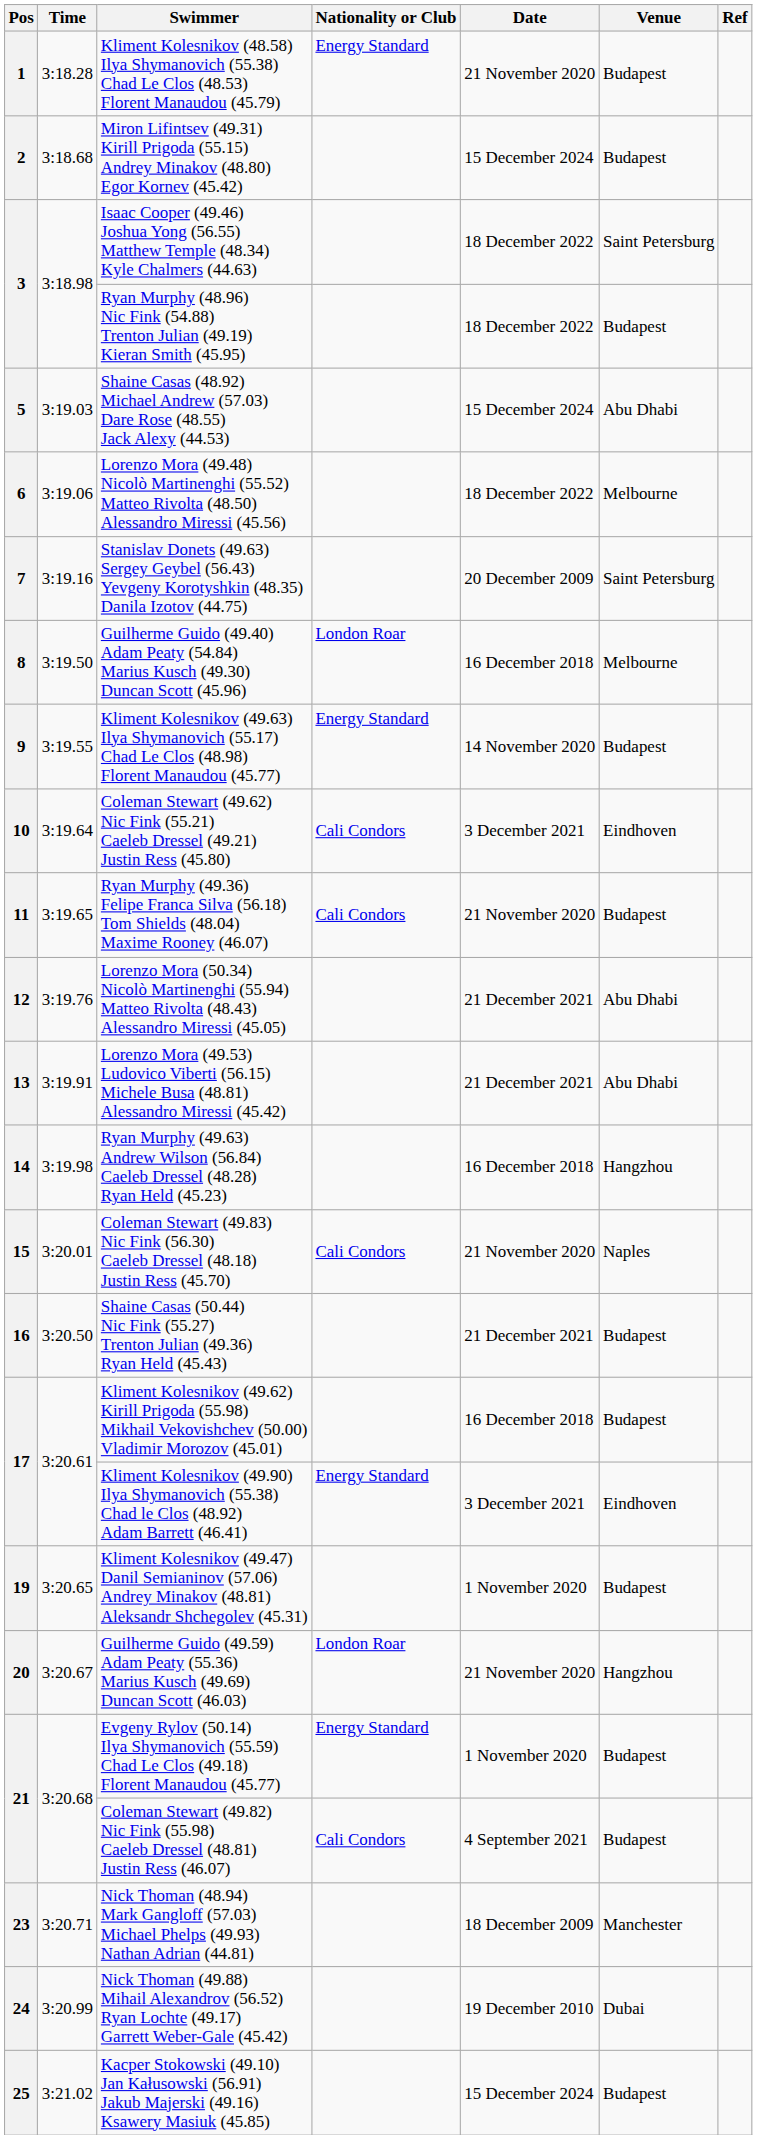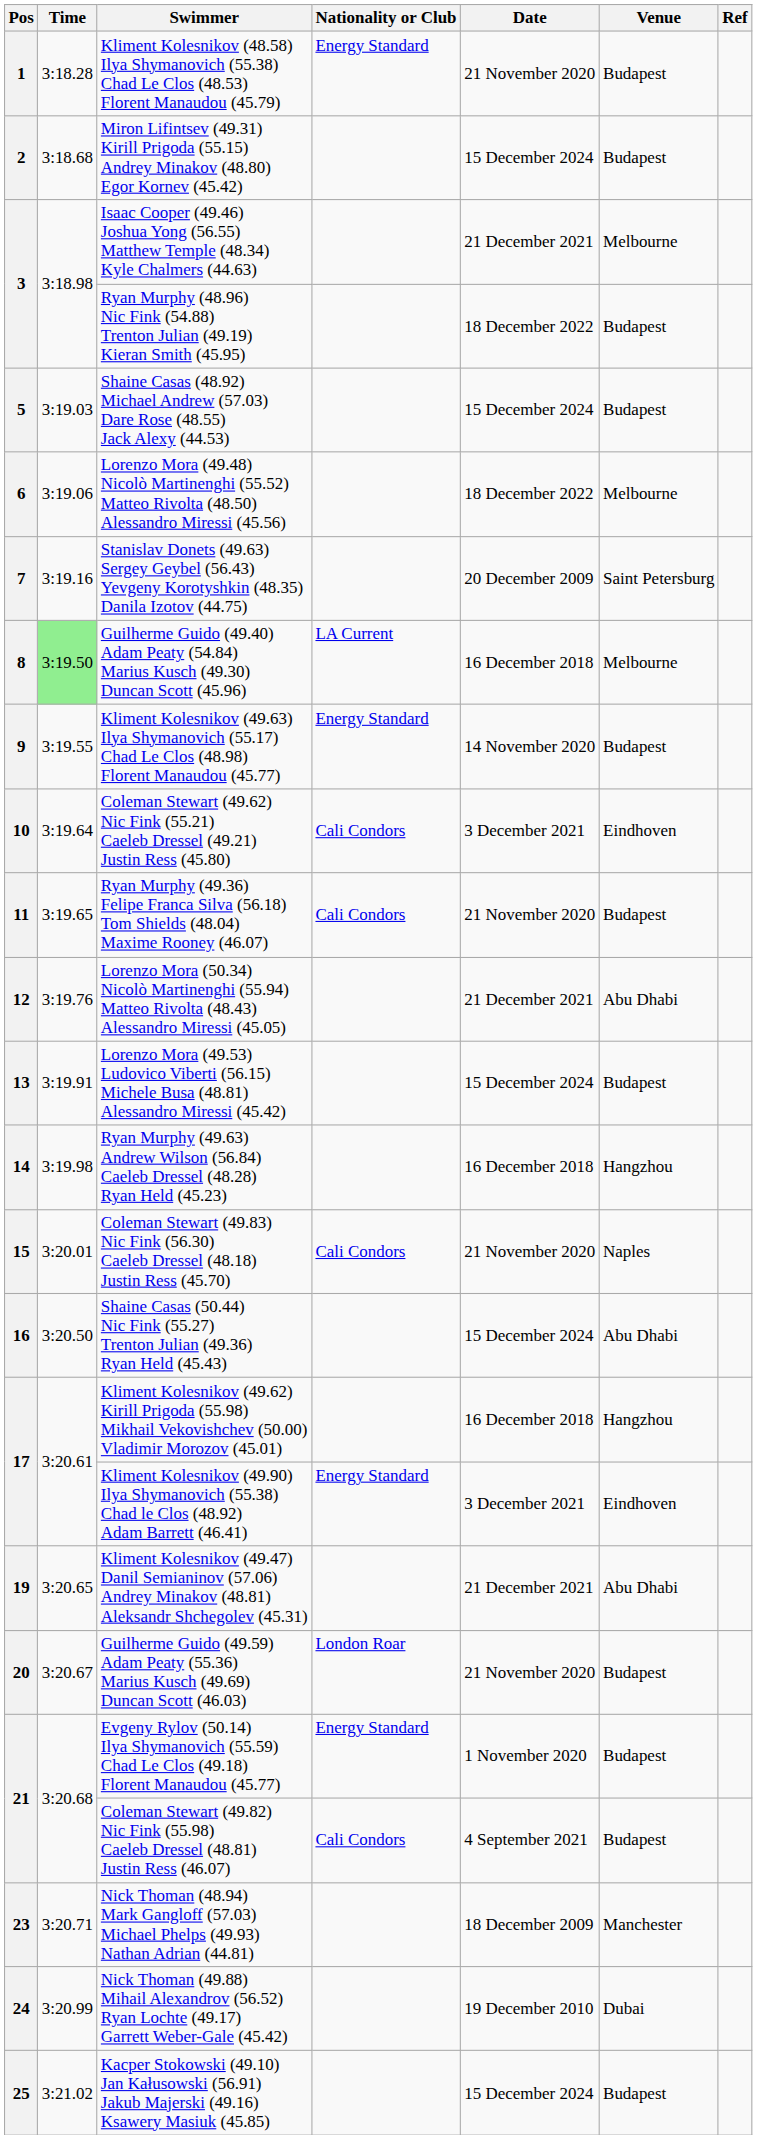(529, 241) 18 December 2022 -> (529, 241) 21 December 2021
(659, 241) Saint Petersburg -> (640, 241) Melbourne
(641, 410) Abu Dhabi -> (635, 410) Budapest
(67, 662) no background -> (67, 662) lightgreen background
(360, 633) London Roar -> (354, 633) LA Current
(529, 1083) 21 December 2021 -> (529, 1083) 15 December 2024
(641, 1083) Abu Dhabi -> (635, 1083) Budapest
(529, 1335) 21 December 2021 -> (529, 1335) 15 December 2024
(635, 1335) Budapest -> (641, 1335) Abu Dhabi
(635, 1419) Budapest -> (638, 1419) Hangzhou
(526, 1587) 1 November 2020 -> (529, 1587) 21 December 2021
(635, 1587) Budapest -> (641, 1587) Abu Dhabi
(638, 1672) Hangzhou -> (635, 1672) Budapest
